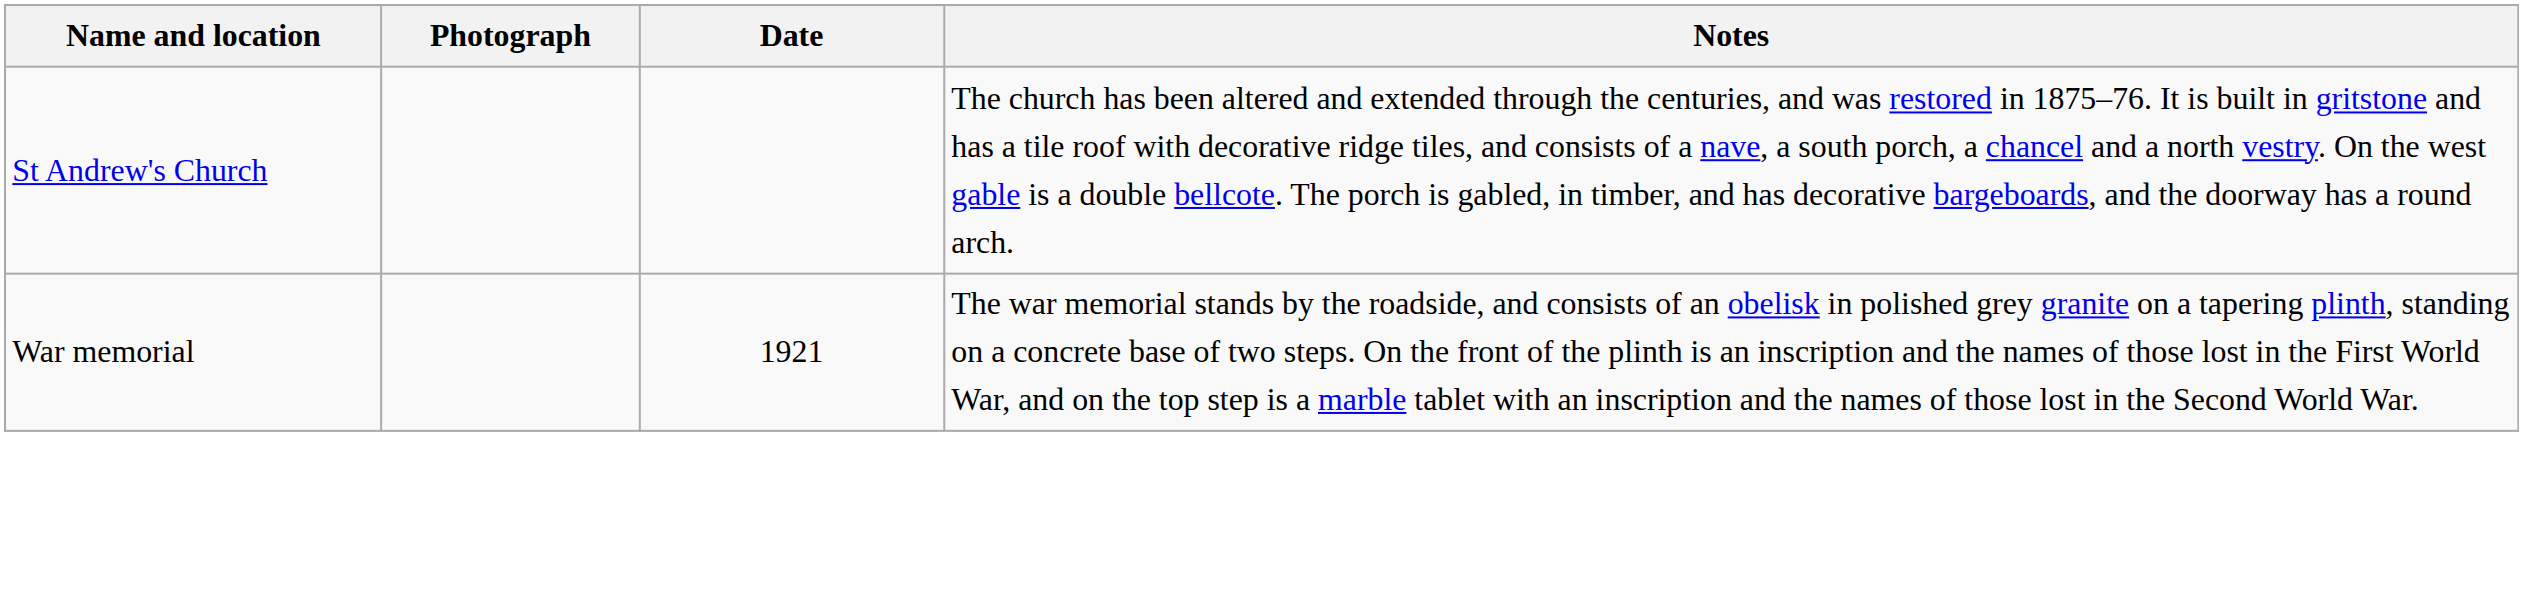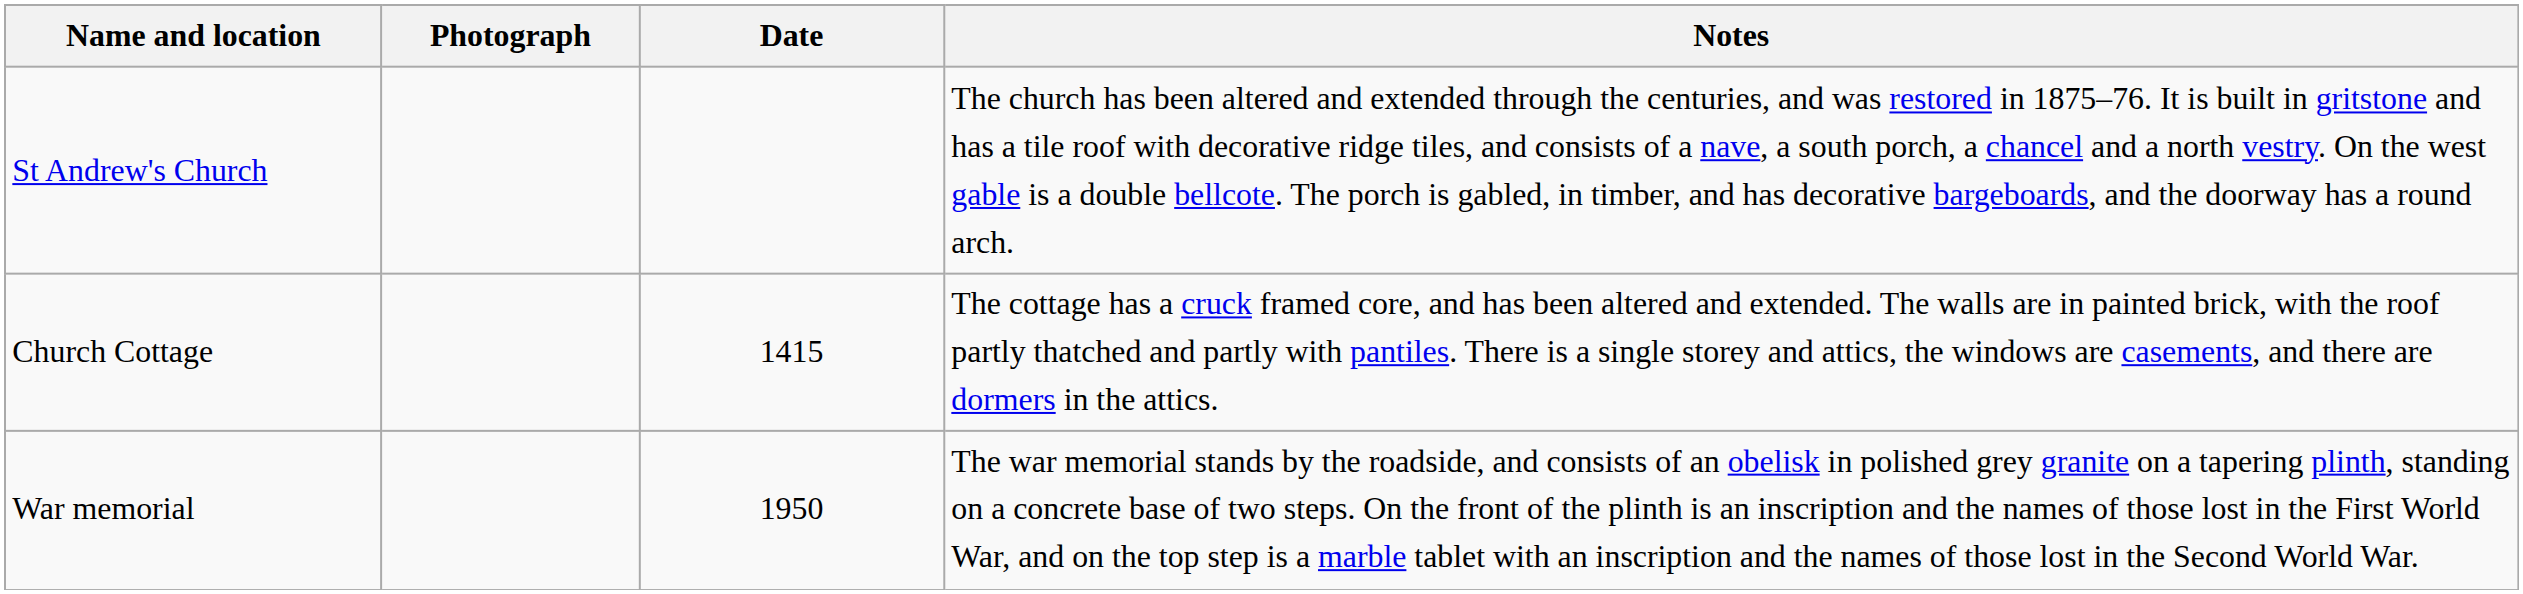+ row: (113, 351)
(791, 351) 1921 -> (791, 509) 1950
